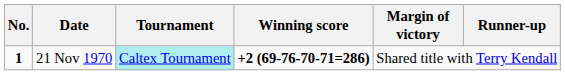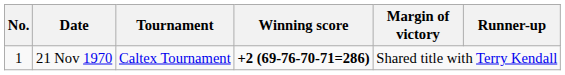(19, 58) bold -> (19, 58) normal
(175, 58) paleturquoise background -> (175, 58) no background
